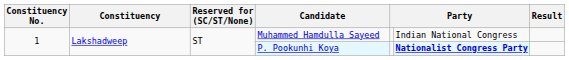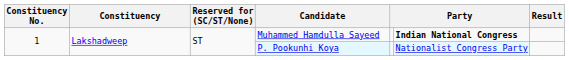(457, 35) normal -> (457, 35) bold
(462, 49) bold -> (462, 49) normal
